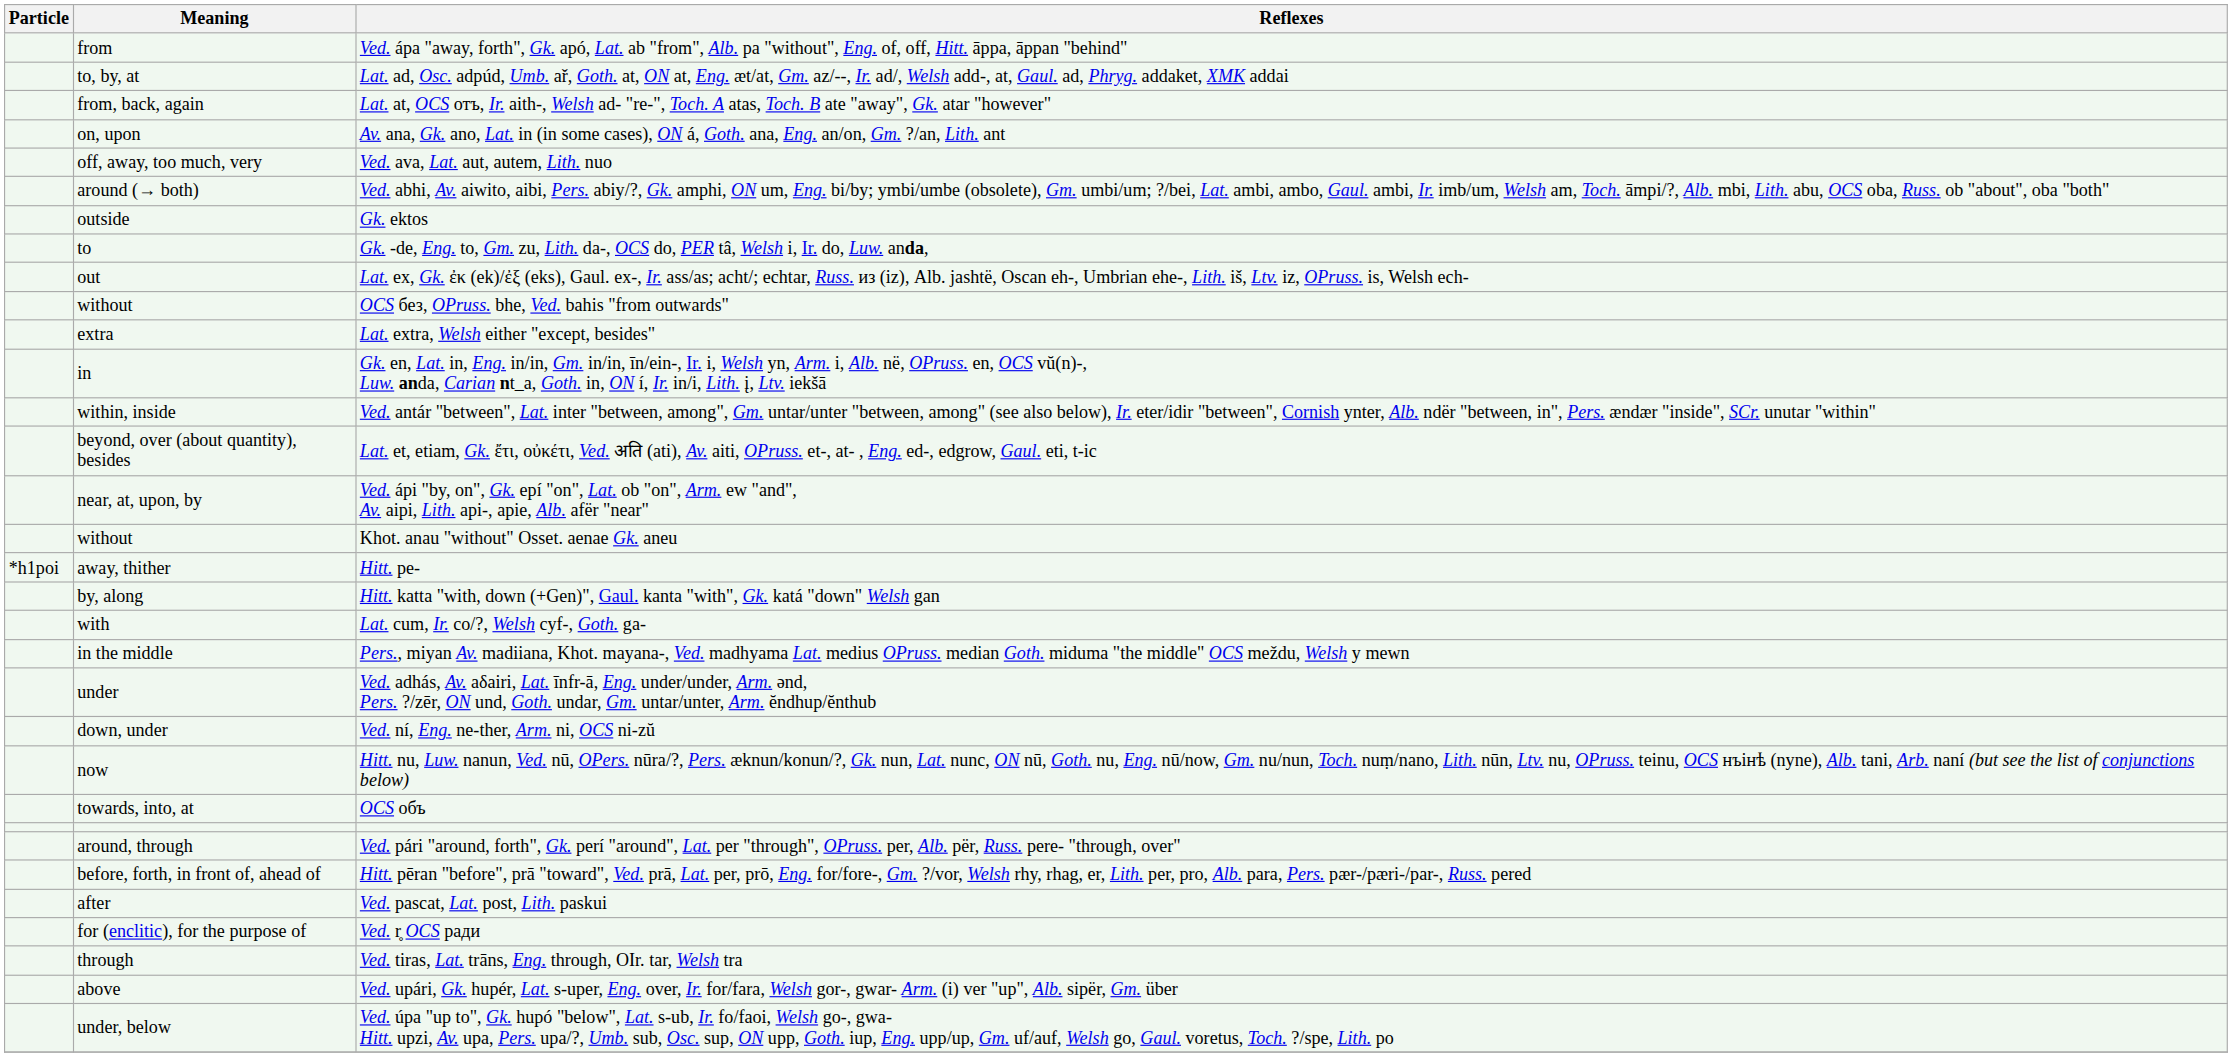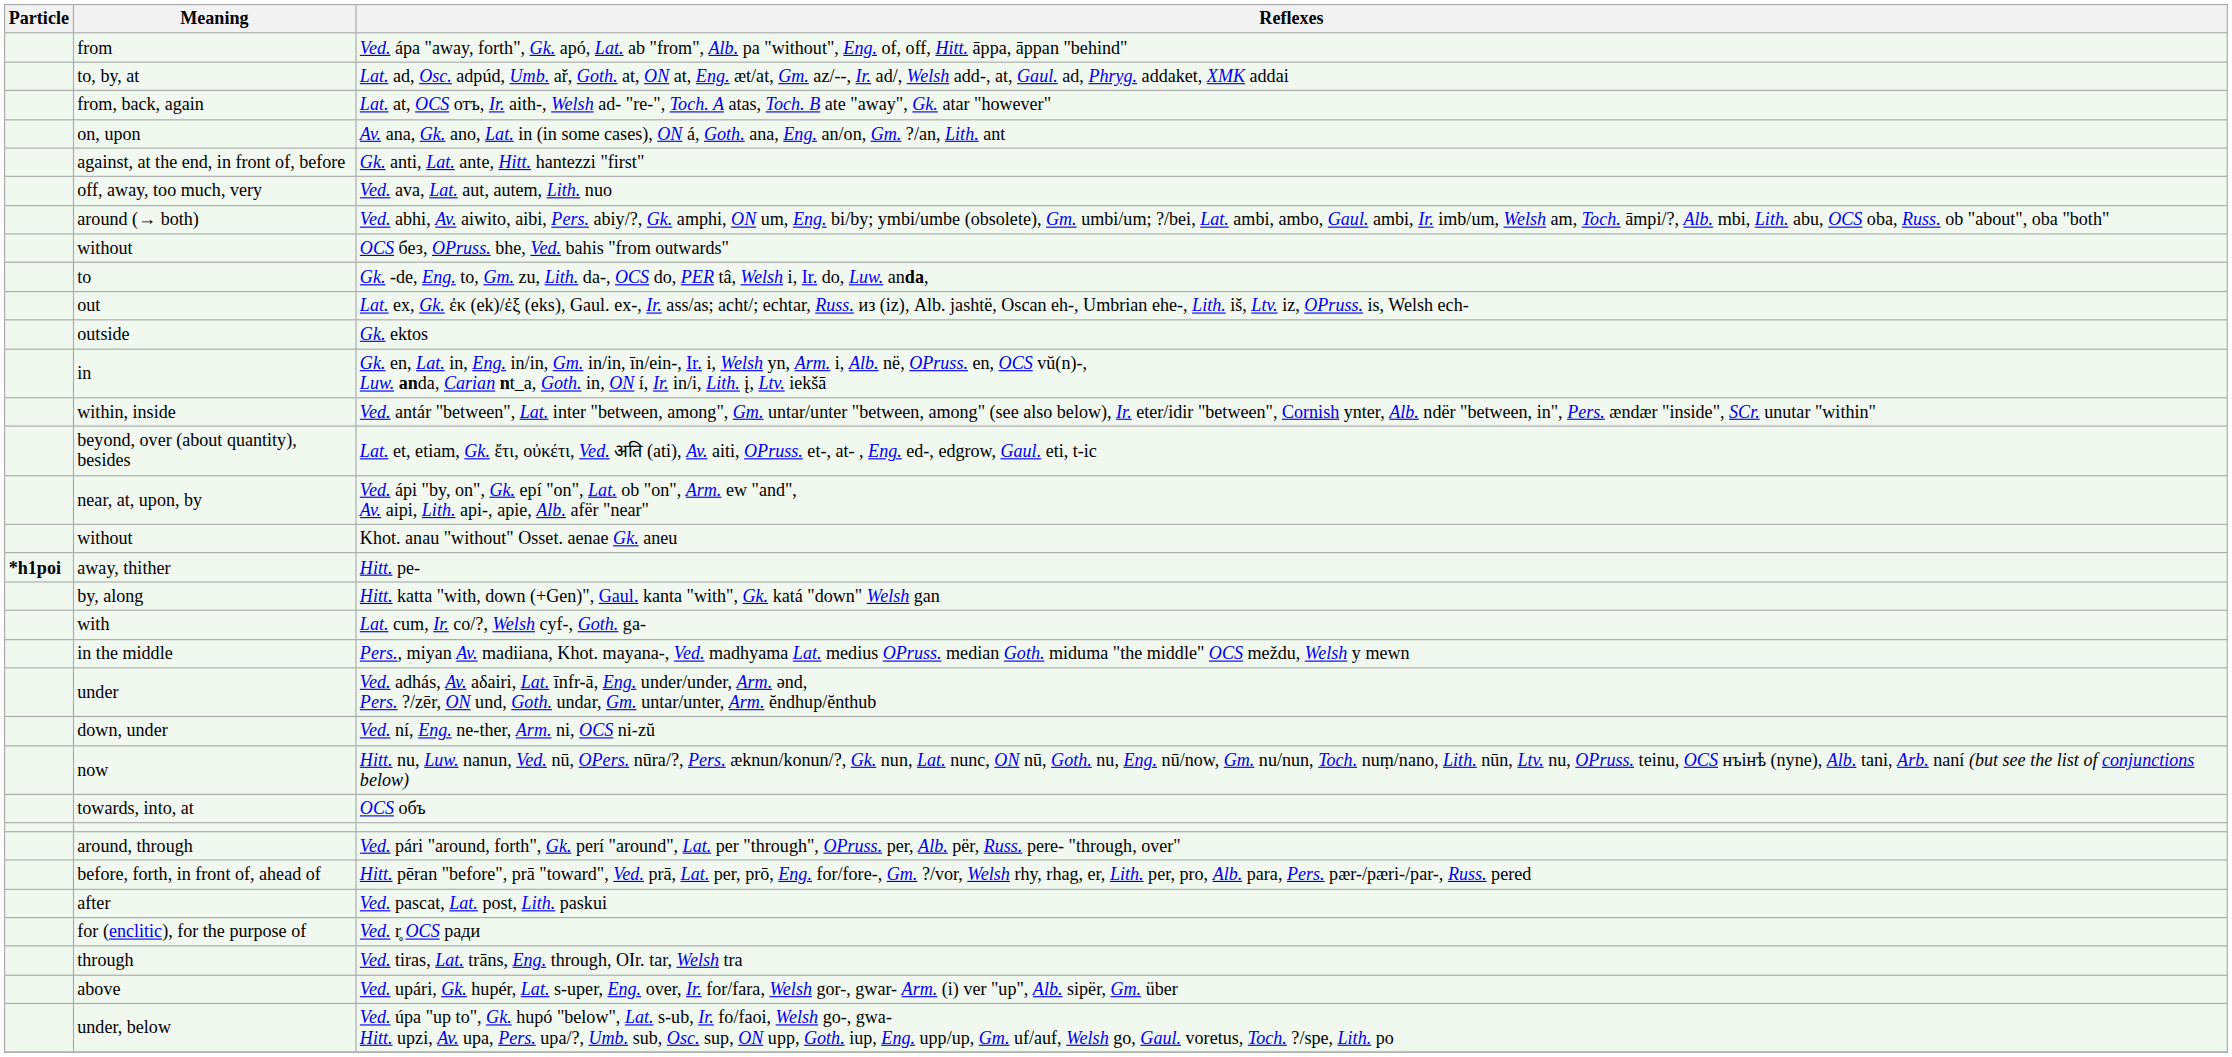+ row: (211, 162)
rows swapped: (105, 305) <-> (103, 219)
- row: (95, 334)
(34, 567) normal -> (35, 567) bold
